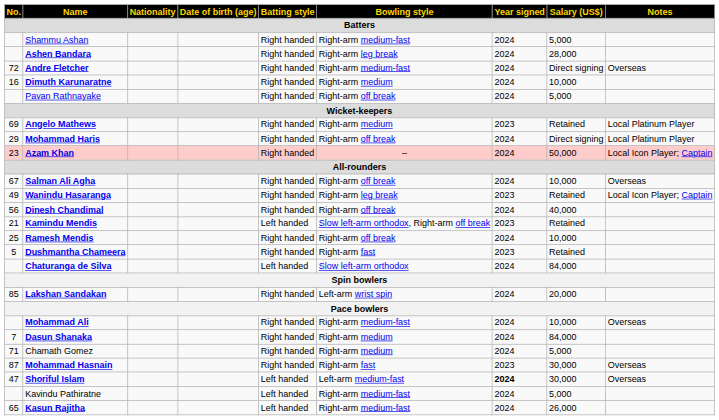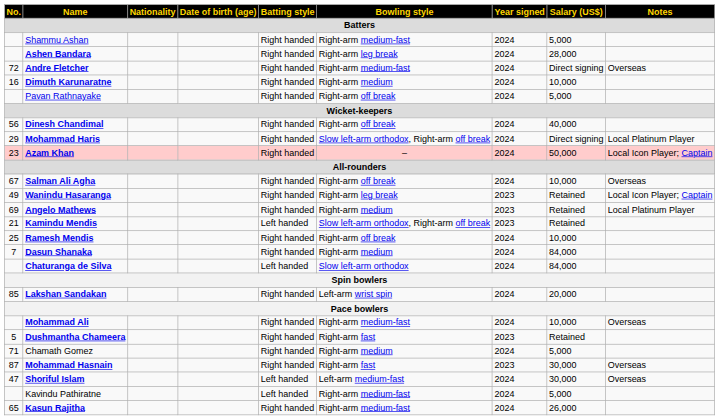rows swapped: (64, 209) <-> (61, 124)
(357, 138) Right-arm off break -> (405, 138) Slow left-arm orthodox, Right-arm off break
rows swapped: (59, 336) <-> (75, 252)
(504, 379) bold -> (504, 379) normal
(284, 407) Left handed -> (287, 407) Right handed
